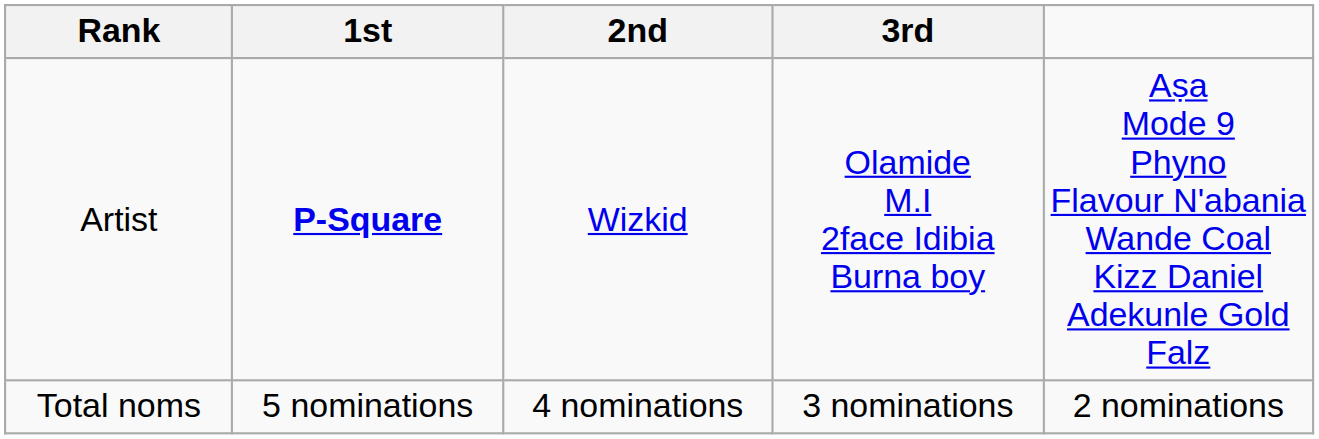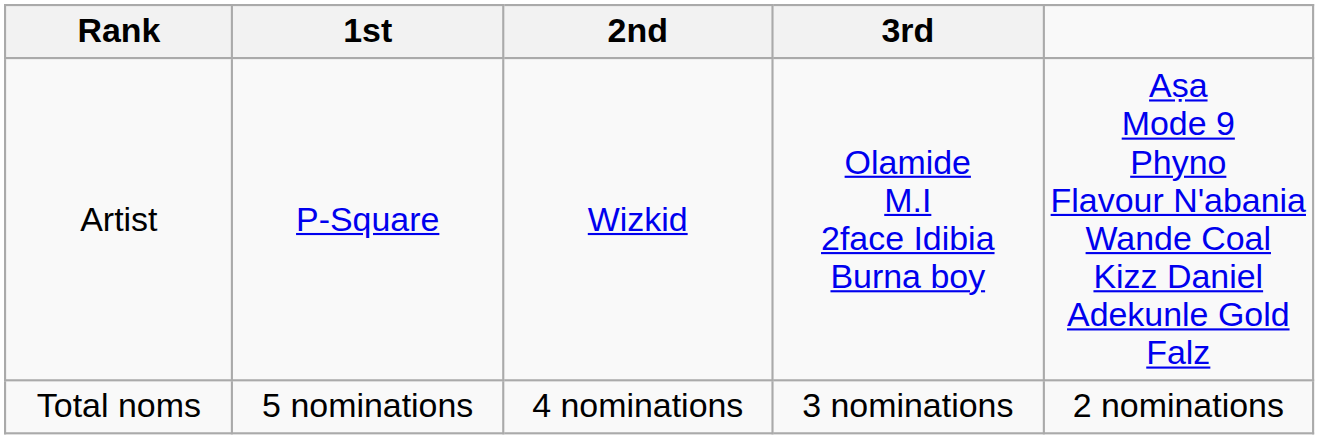(368, 218) bold -> (368, 218) normal
